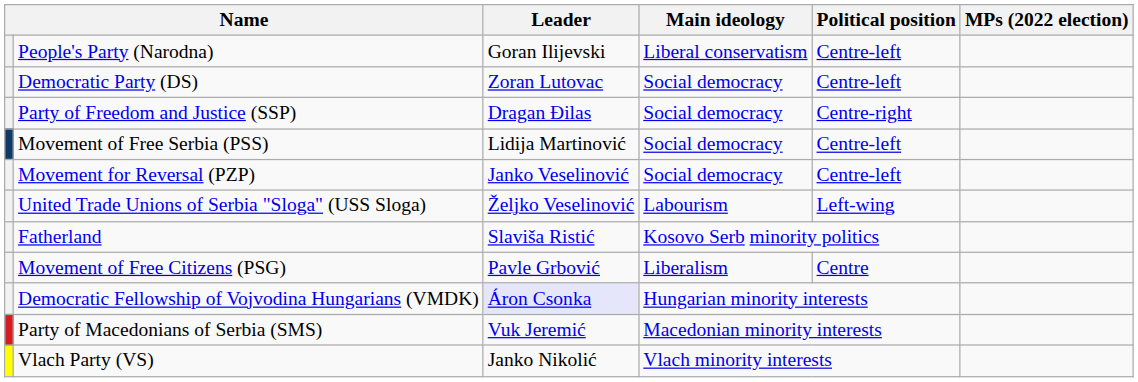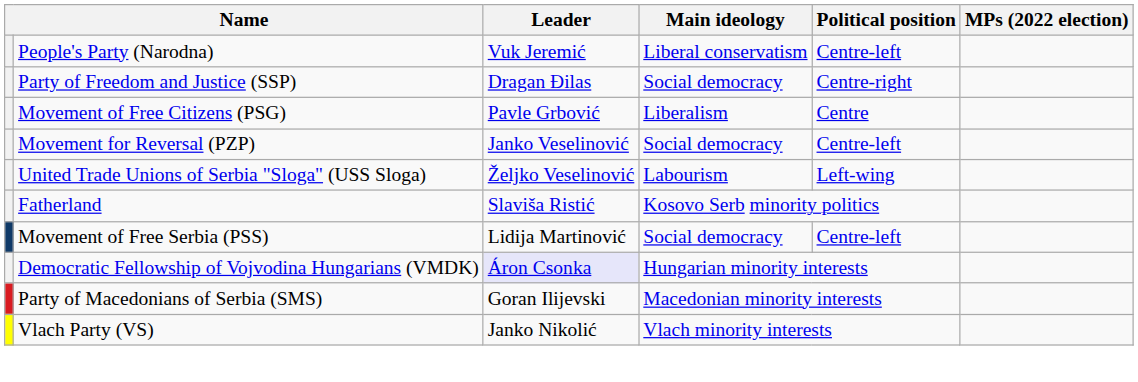(547, 50) Goran Ilijevski -> (537, 50) Vuk Jeremić
- row: (108, 81)
rows swapped: (152, 267) <-> (143, 143)
(537, 329) Vuk Jeremić -> (547, 298) Goran Ilijevski
